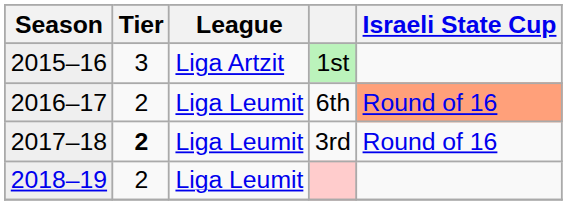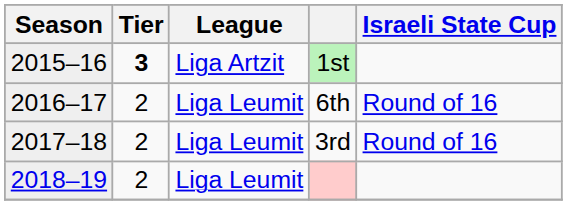(141, 63) normal -> (141, 63) bold
(430, 102) lightsalmon background -> (430, 102) no background
(141, 141) bold -> (141, 141) normal
